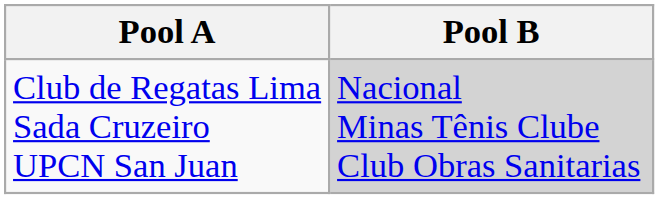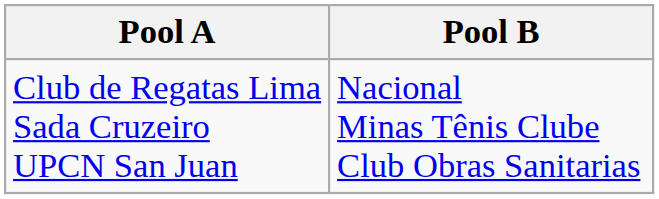(489, 125) lightgrey background -> (489, 125) no background
